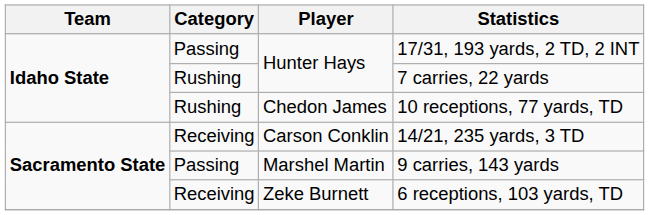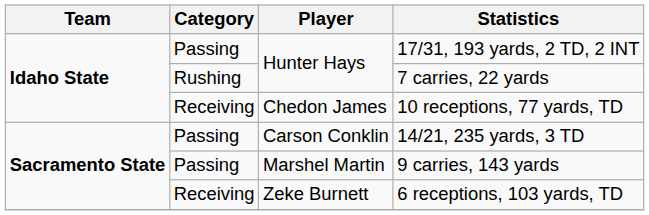(208, 107) Rushing -> (214, 107) Receiving
(214, 136) Receiving -> (206, 136) Passing
